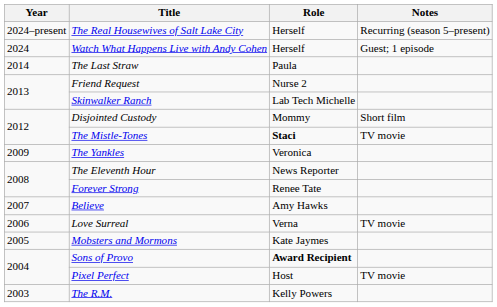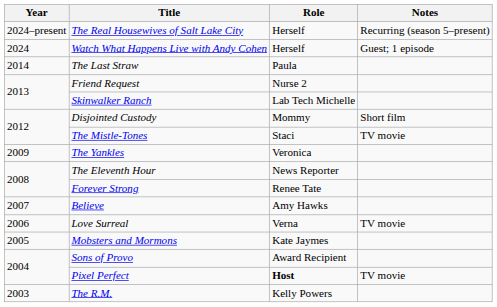(284, 135) bold -> (283, 135) normal
(312, 258) bold -> (309, 258) normal
(283, 275) normal -> (283, 275) bold
